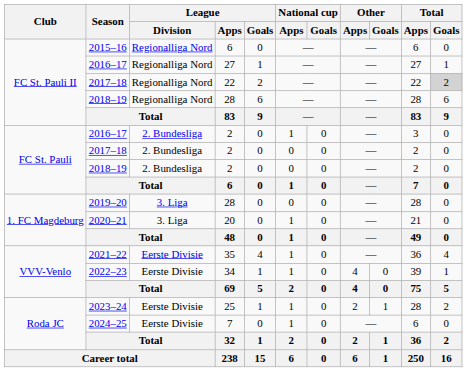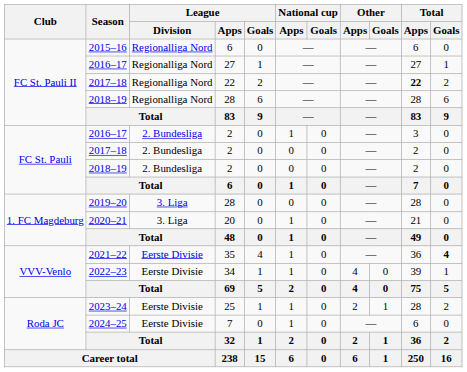(416, 82) normal -> (416, 82) bold
(446, 82) lightgrey background -> (446, 82) no background
(446, 254) normal -> (446, 254) bold
